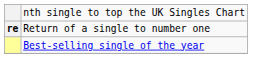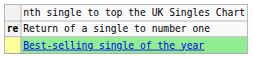(114, 45) no background -> (114, 45) lightgreen background
